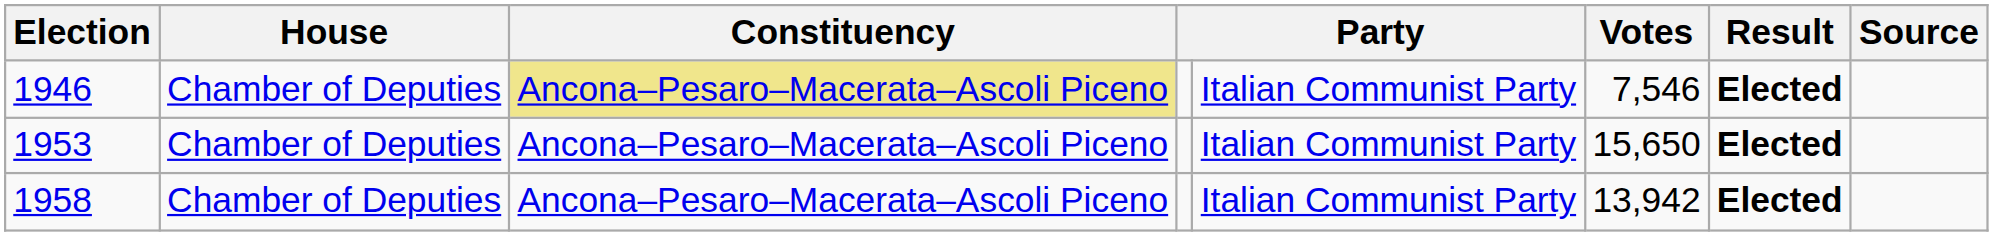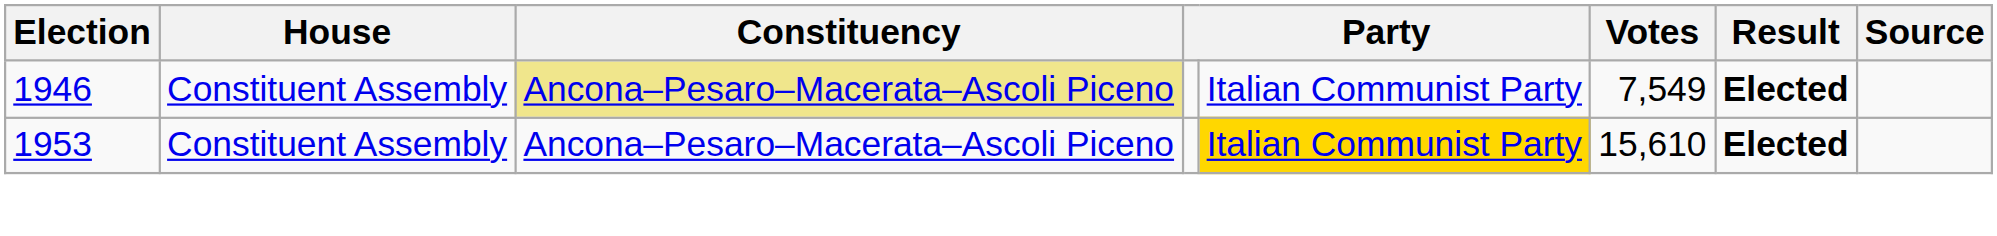(334, 88) Chamber of Deputies -> (337, 88) Constituent Assembly
(1656, 88) 7,546 -> (1662, 88) 7,549
(334, 144) Chamber of Deputies -> (337, 144) Constituent Assembly
(1388, 144) no background -> (1394, 144) gold background
(1646, 144) 15,650 -> (1652, 144) 15,610
- row: (53, 200)
